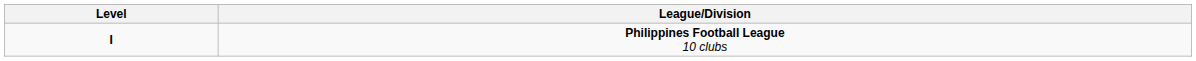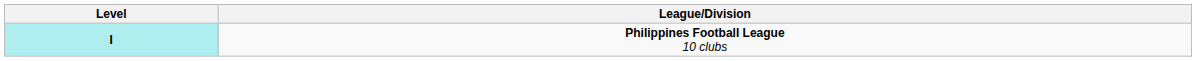(111, 39) no background -> (111, 39) paleturquoise background
